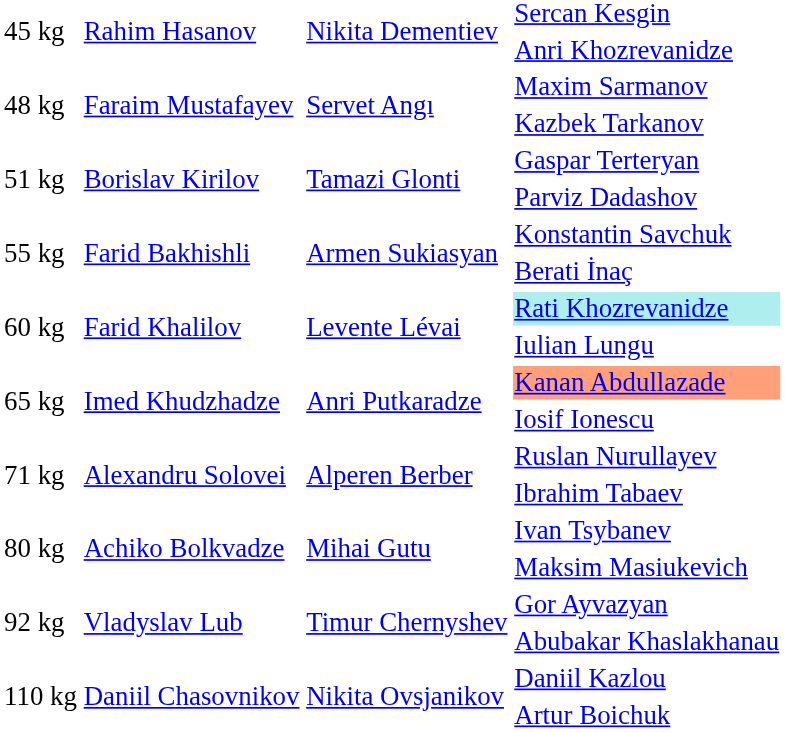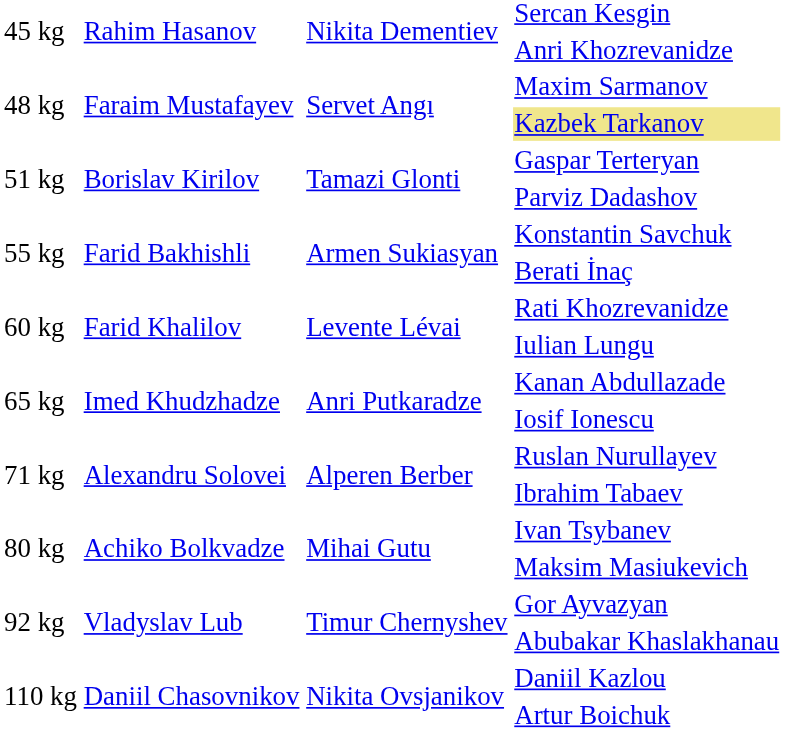(609, 123) no background -> (609, 123) khaki background
(621, 308) paleturquoise background -> (621, 308) no background
(620, 382) lightsalmon background -> (620, 382) no background
